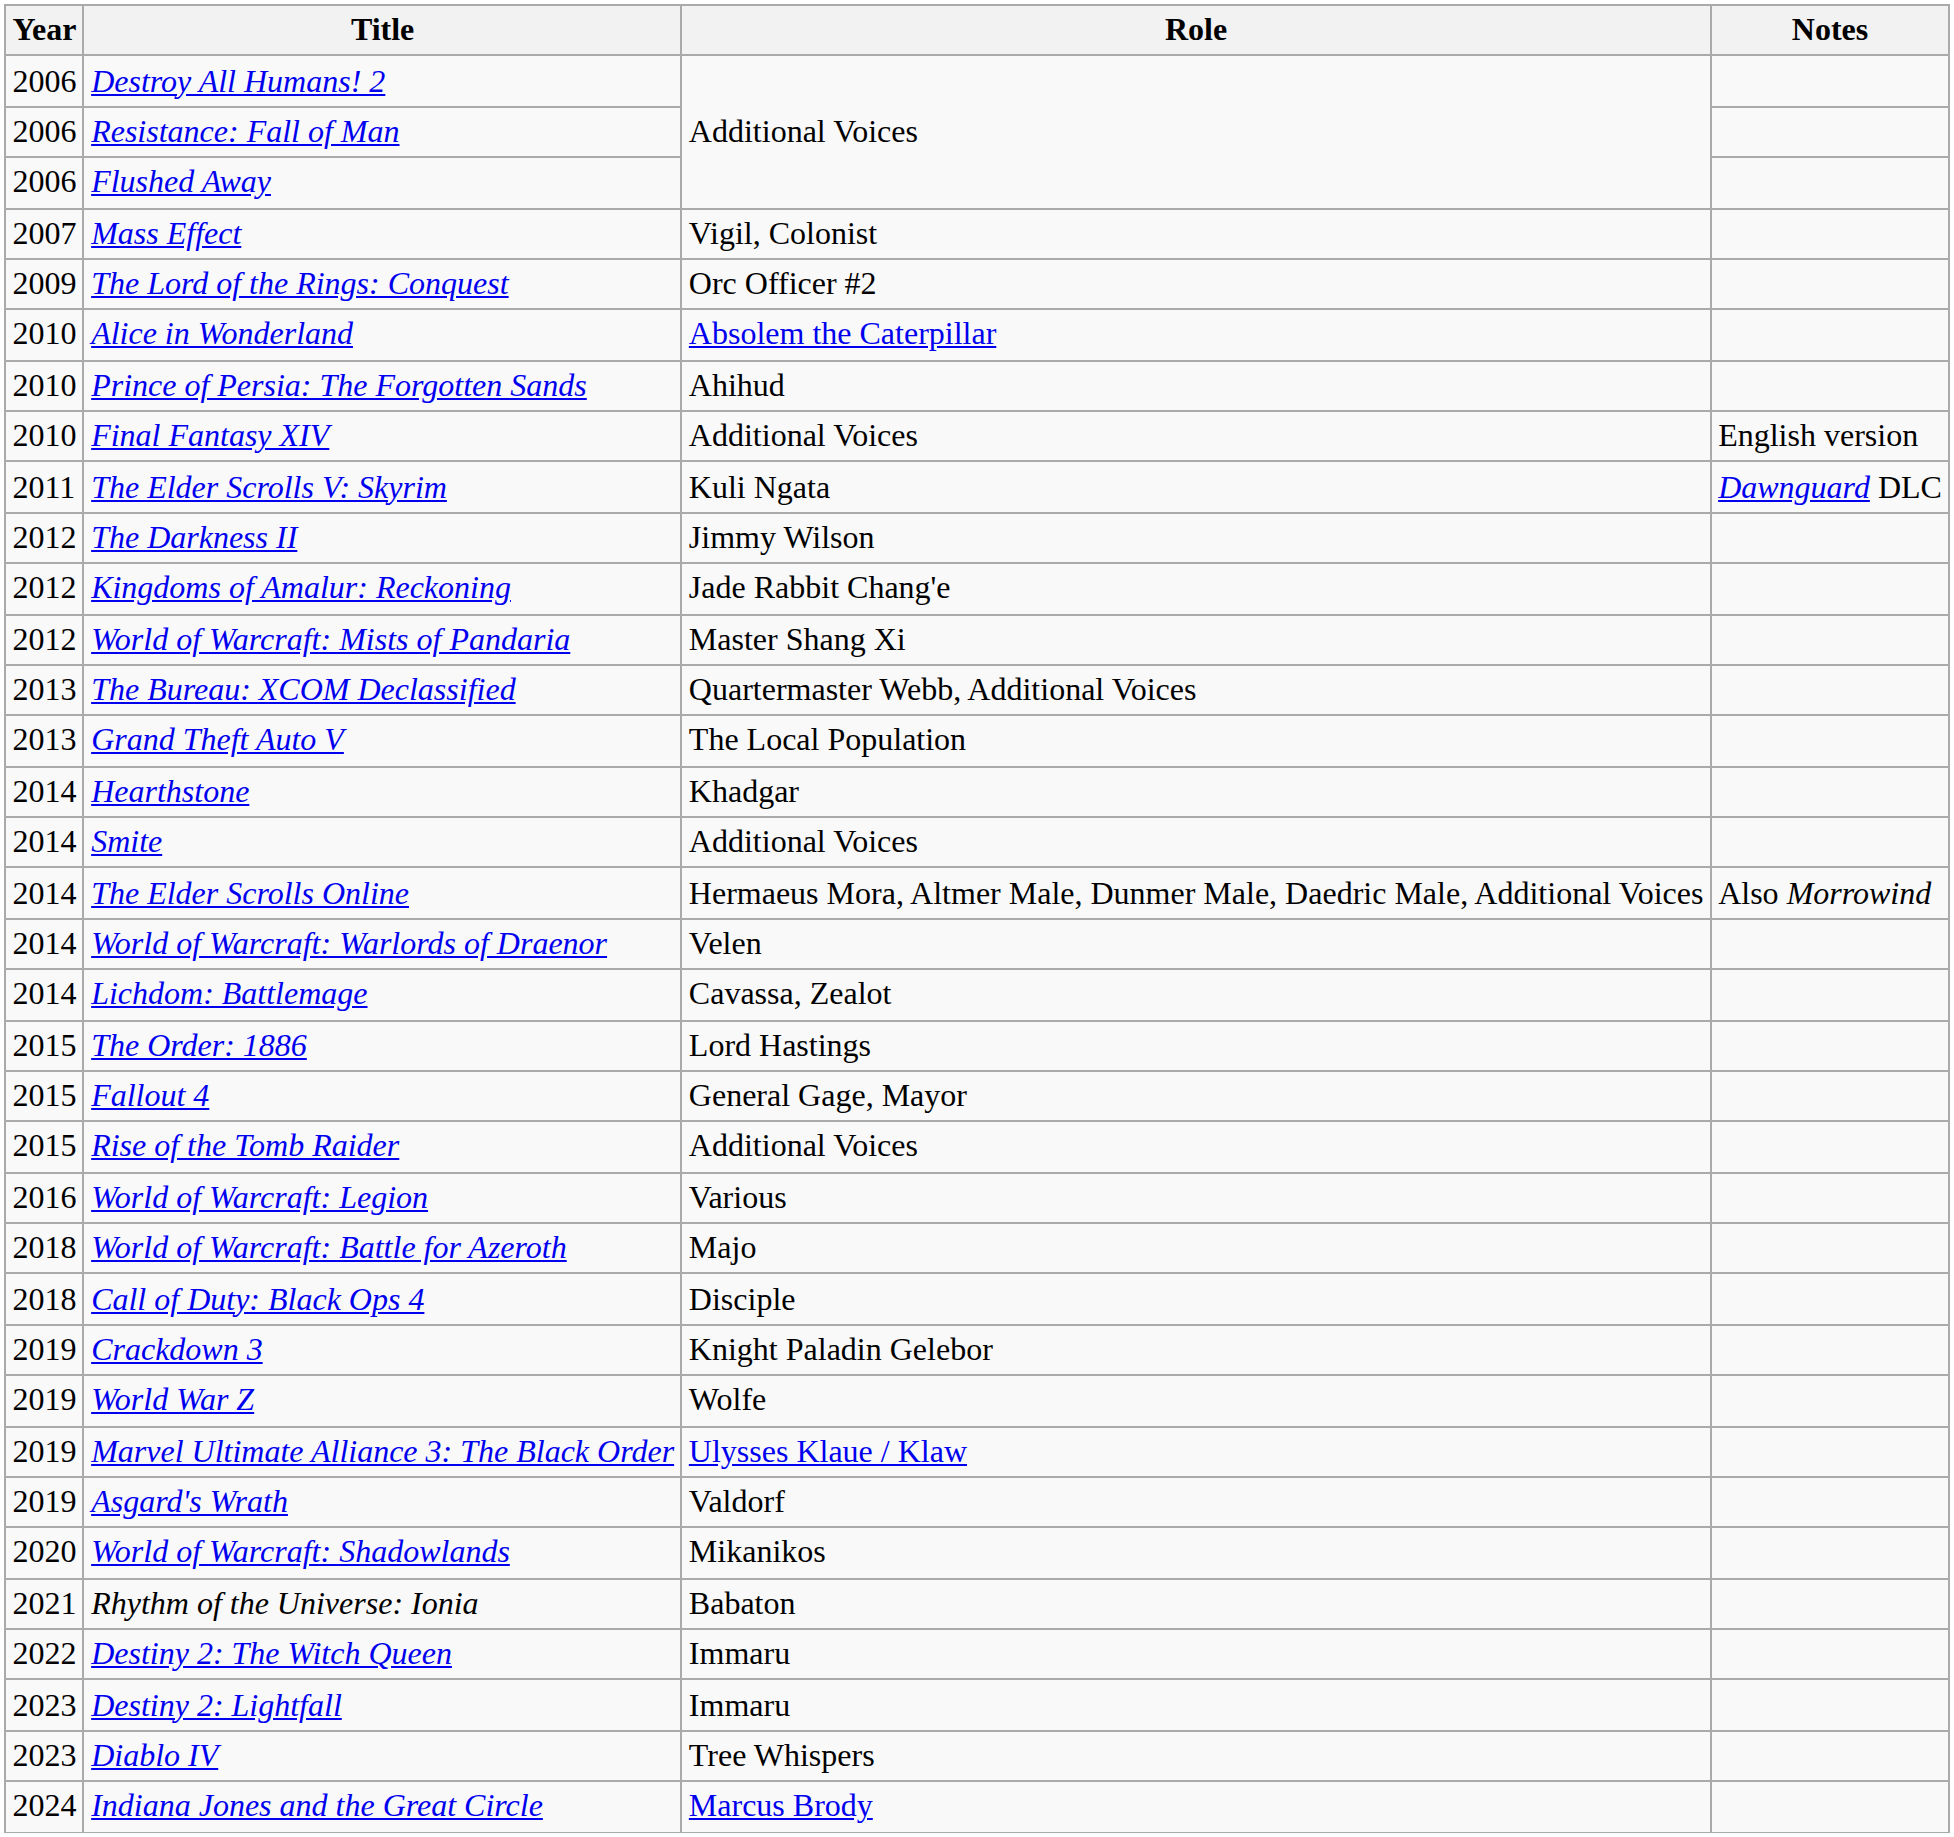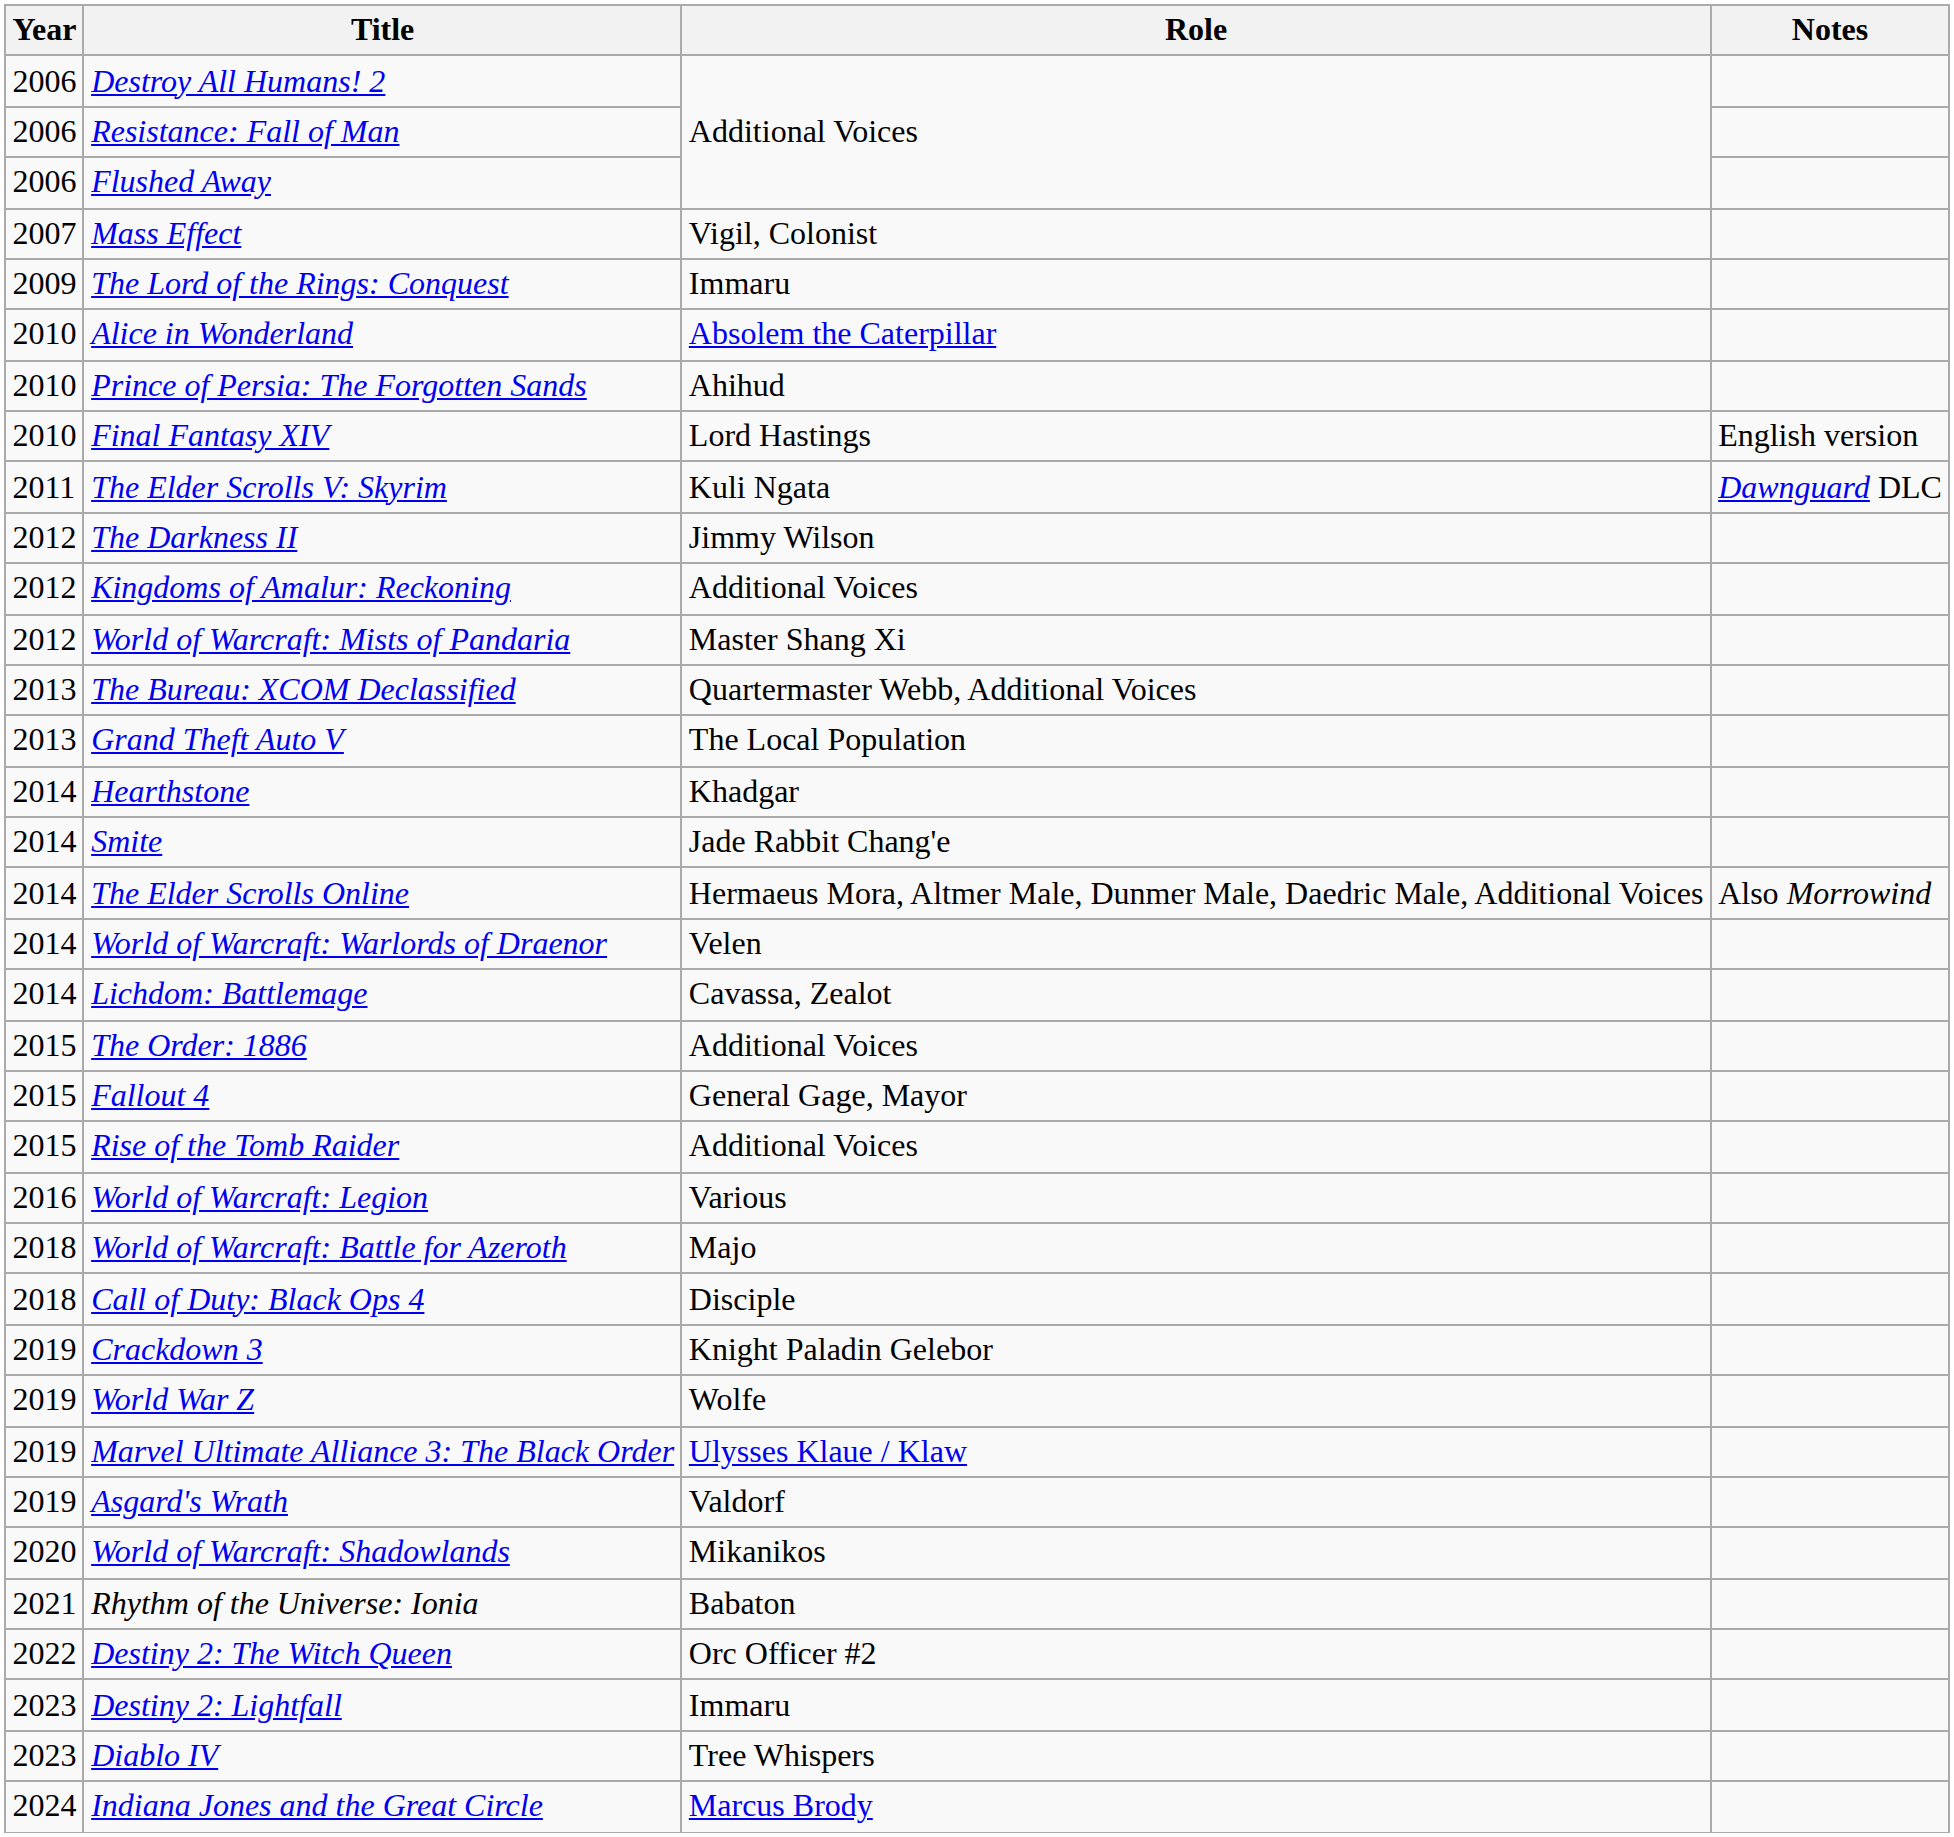(783, 283) Orc Officer #2 -> (740, 283) Immaru
(803, 435) Additional Voices -> (780, 435) Lord Hastings
(820, 588) Jade Rabbit Chang'e -> (803, 588) Additional Voices
(803, 841) Additional Voices -> (820, 841) Jade Rabbit Chang'e
(780, 1044) Lord Hastings -> (803, 1044) Additional Voices
(740, 1653) Immaru -> (783, 1653) Orc Officer #2
